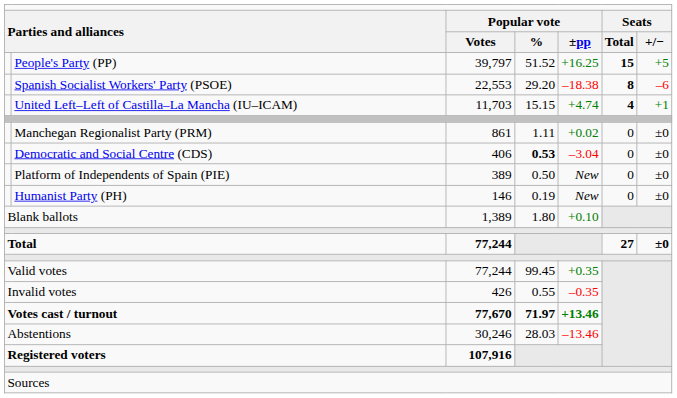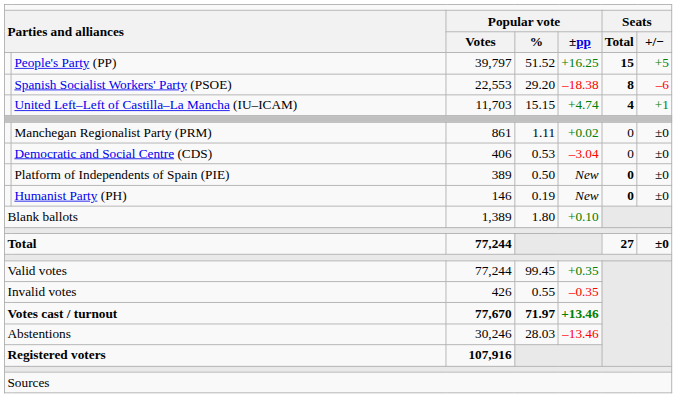(543, 153) bold -> (543, 153) normal
(630, 174) normal -> (630, 174) bold
(630, 195) normal -> (630, 195) bold
